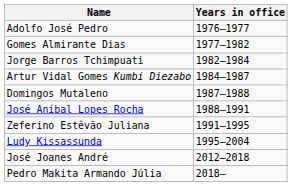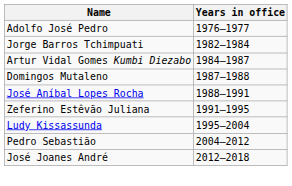- row: (66, 45)
+ row: (51, 141)
- row: (84, 173)
